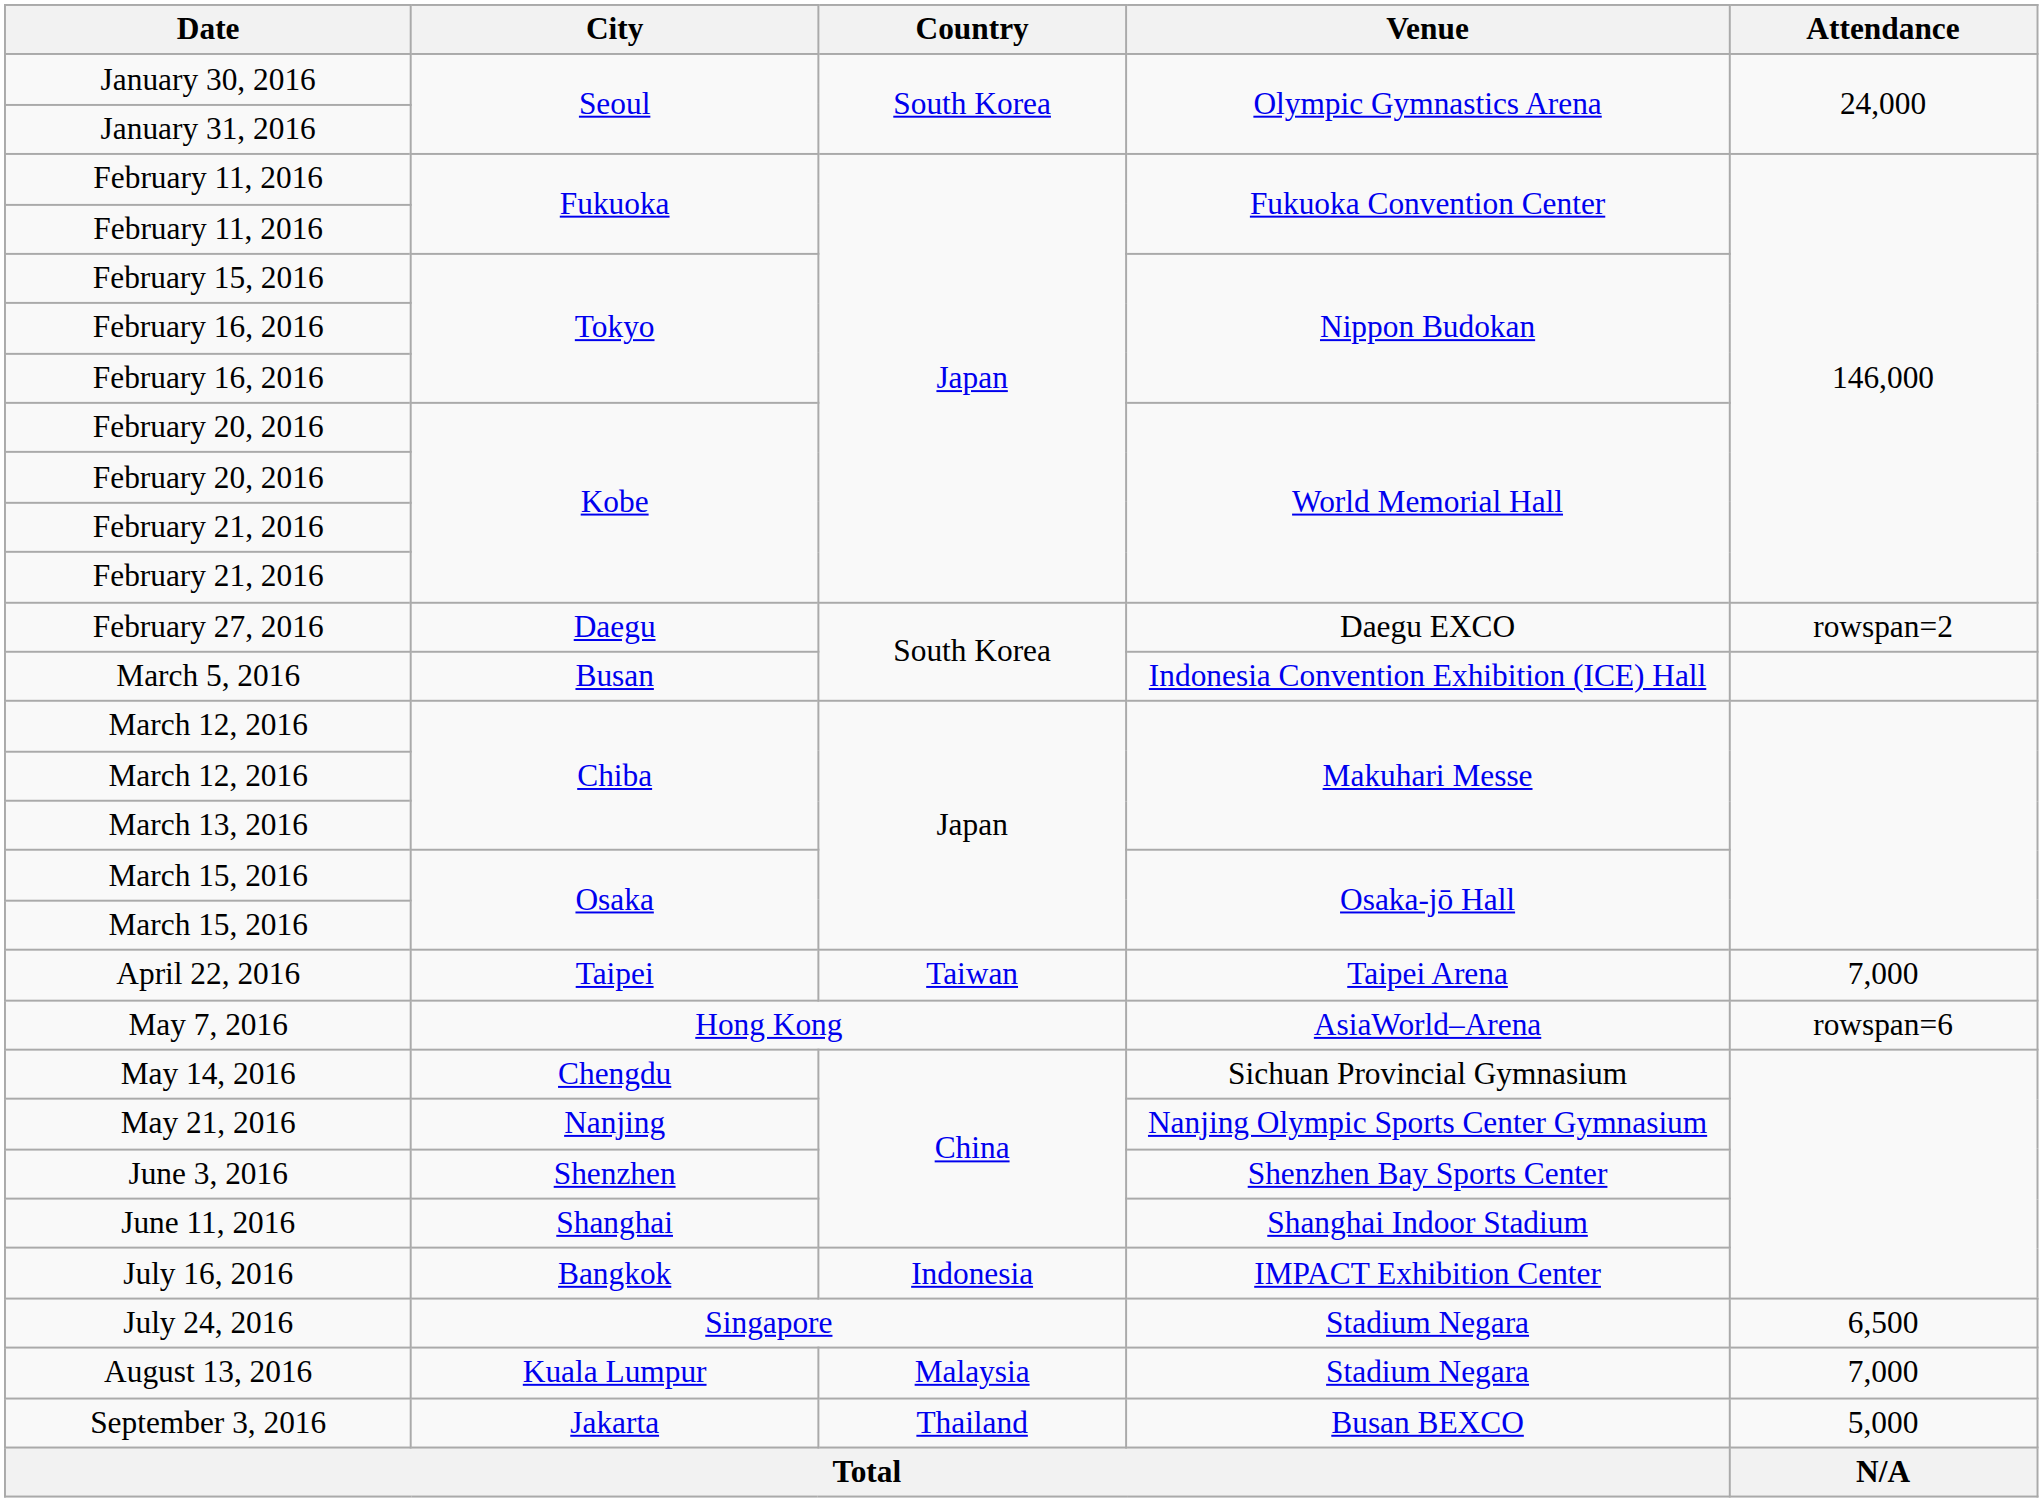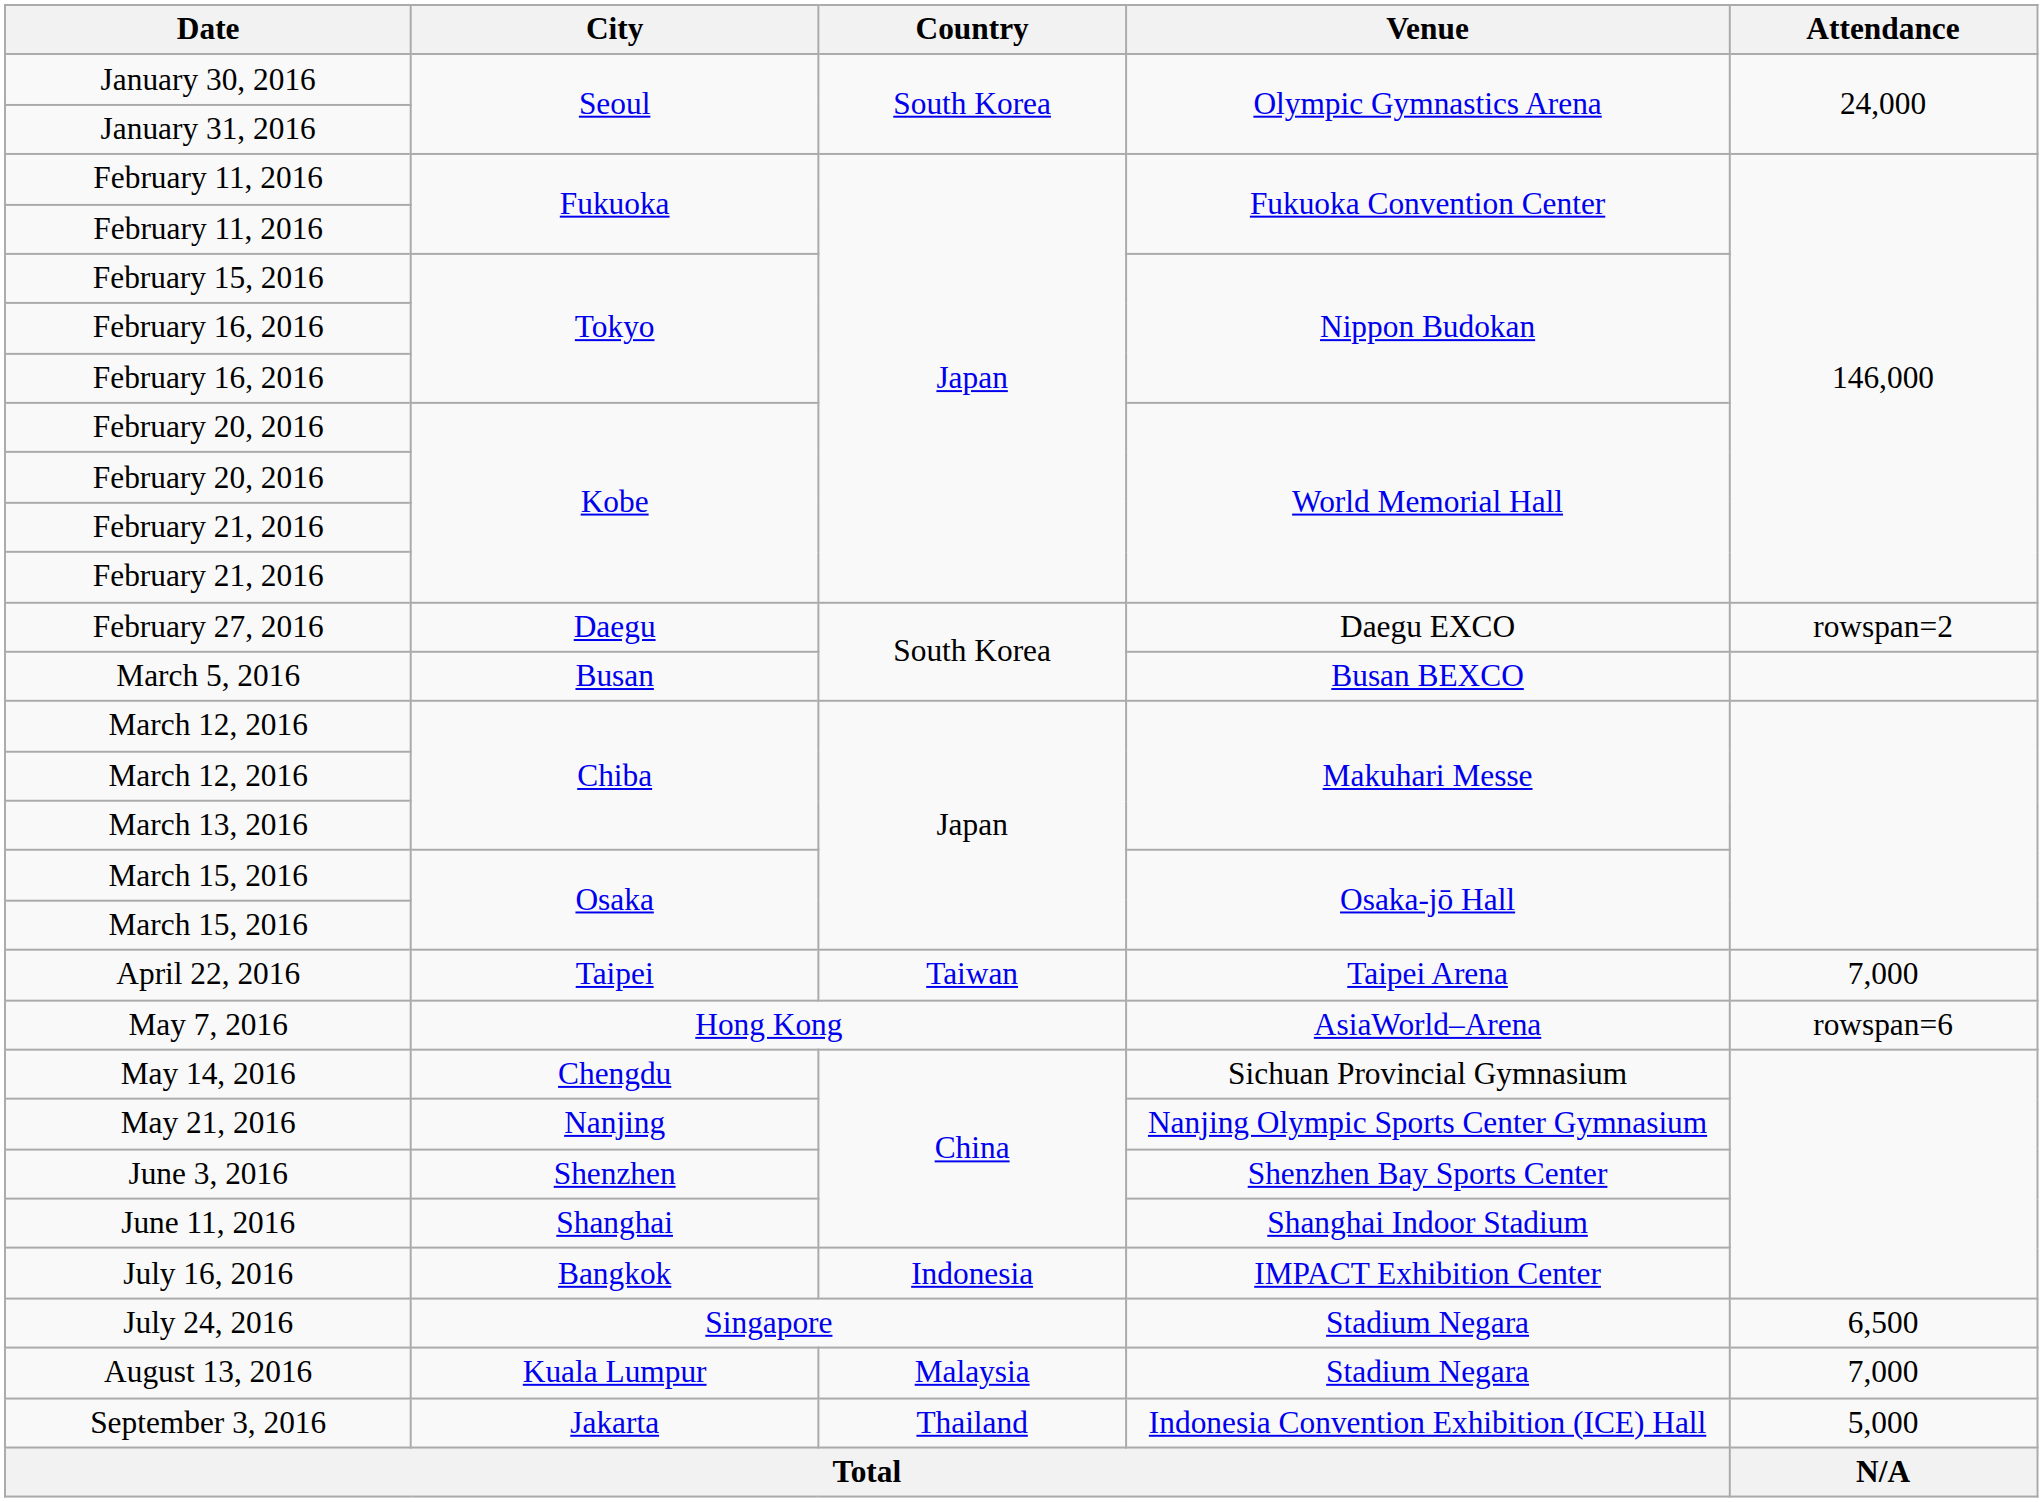(1428, 675) Indonesia Convention Exhibition (ICE) Hall -> (1428, 675) Busan BEXCO
(1428, 1421) Busan BEXCO -> (1428, 1421) Indonesia Convention Exhibition (ICE) Hall
